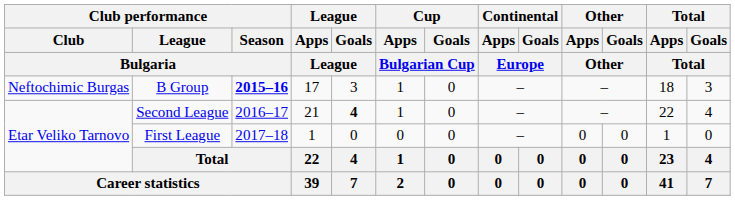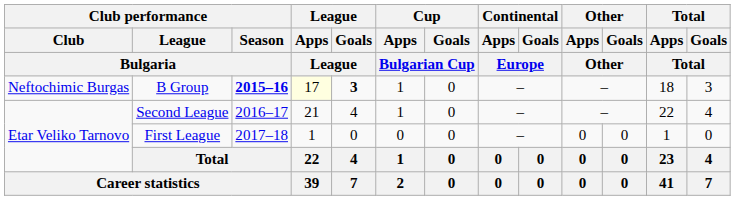(312, 87) no background -> (312, 87) lightyellow background
(354, 87) normal -> (354, 87) bold
(354, 111) bold -> (354, 111) normal
